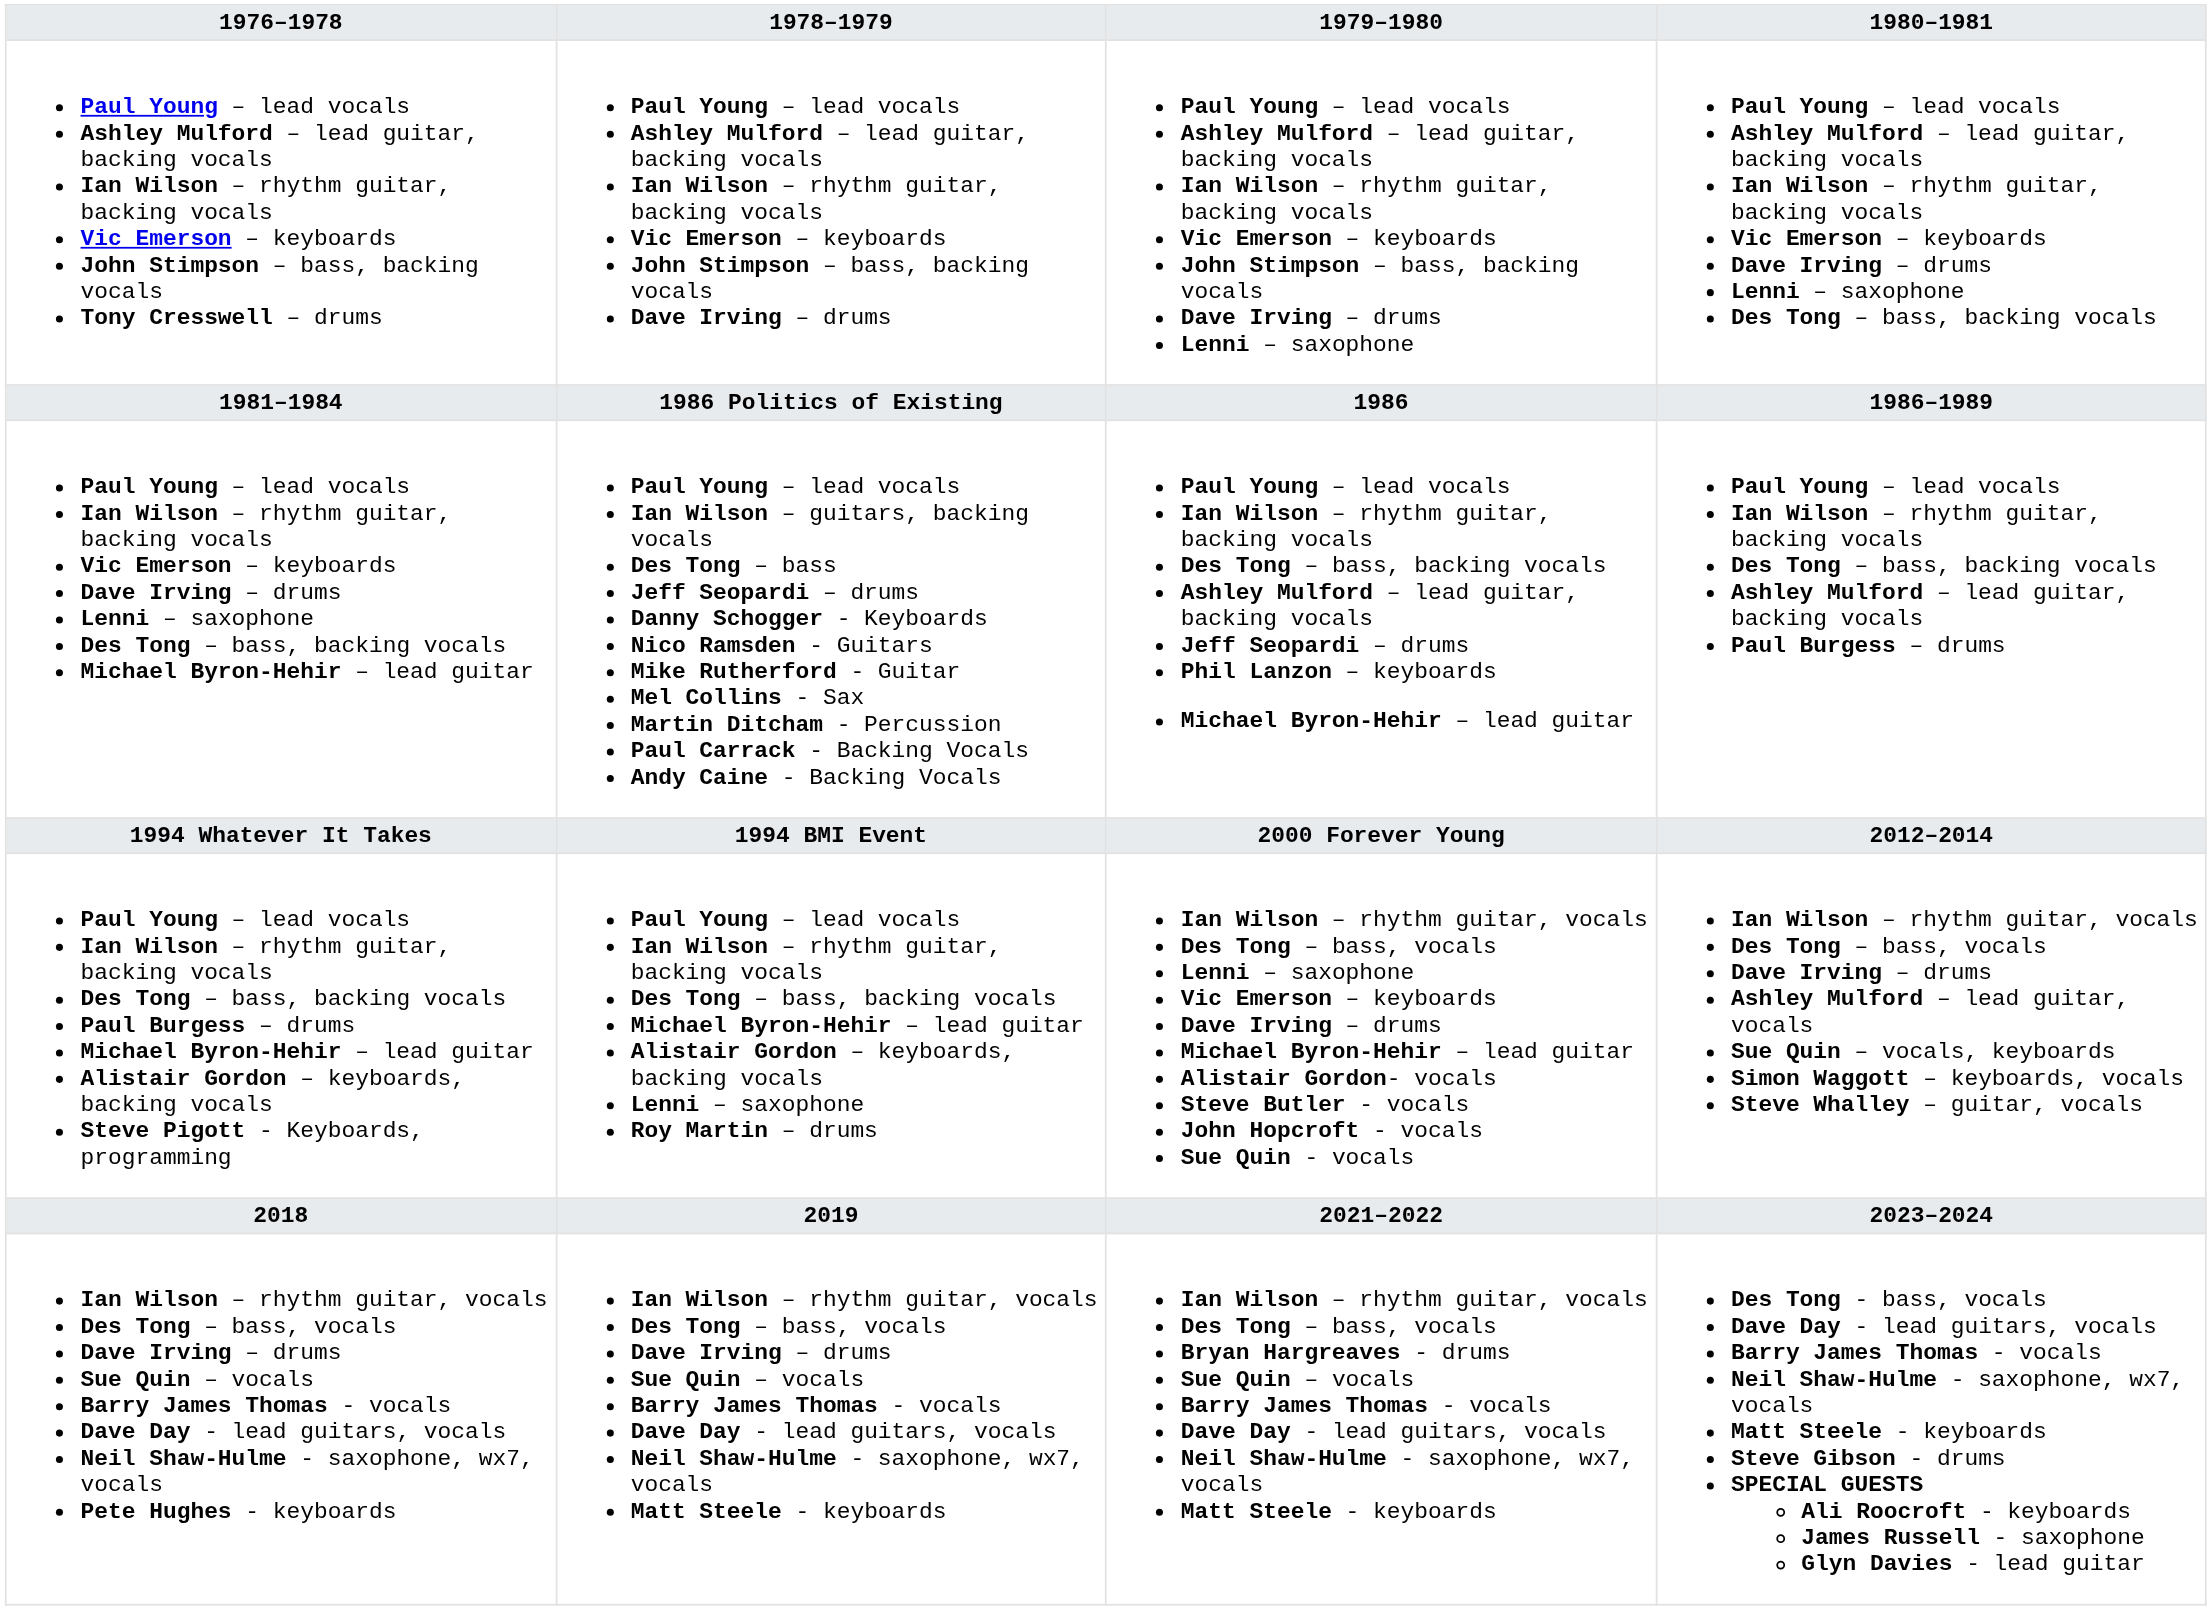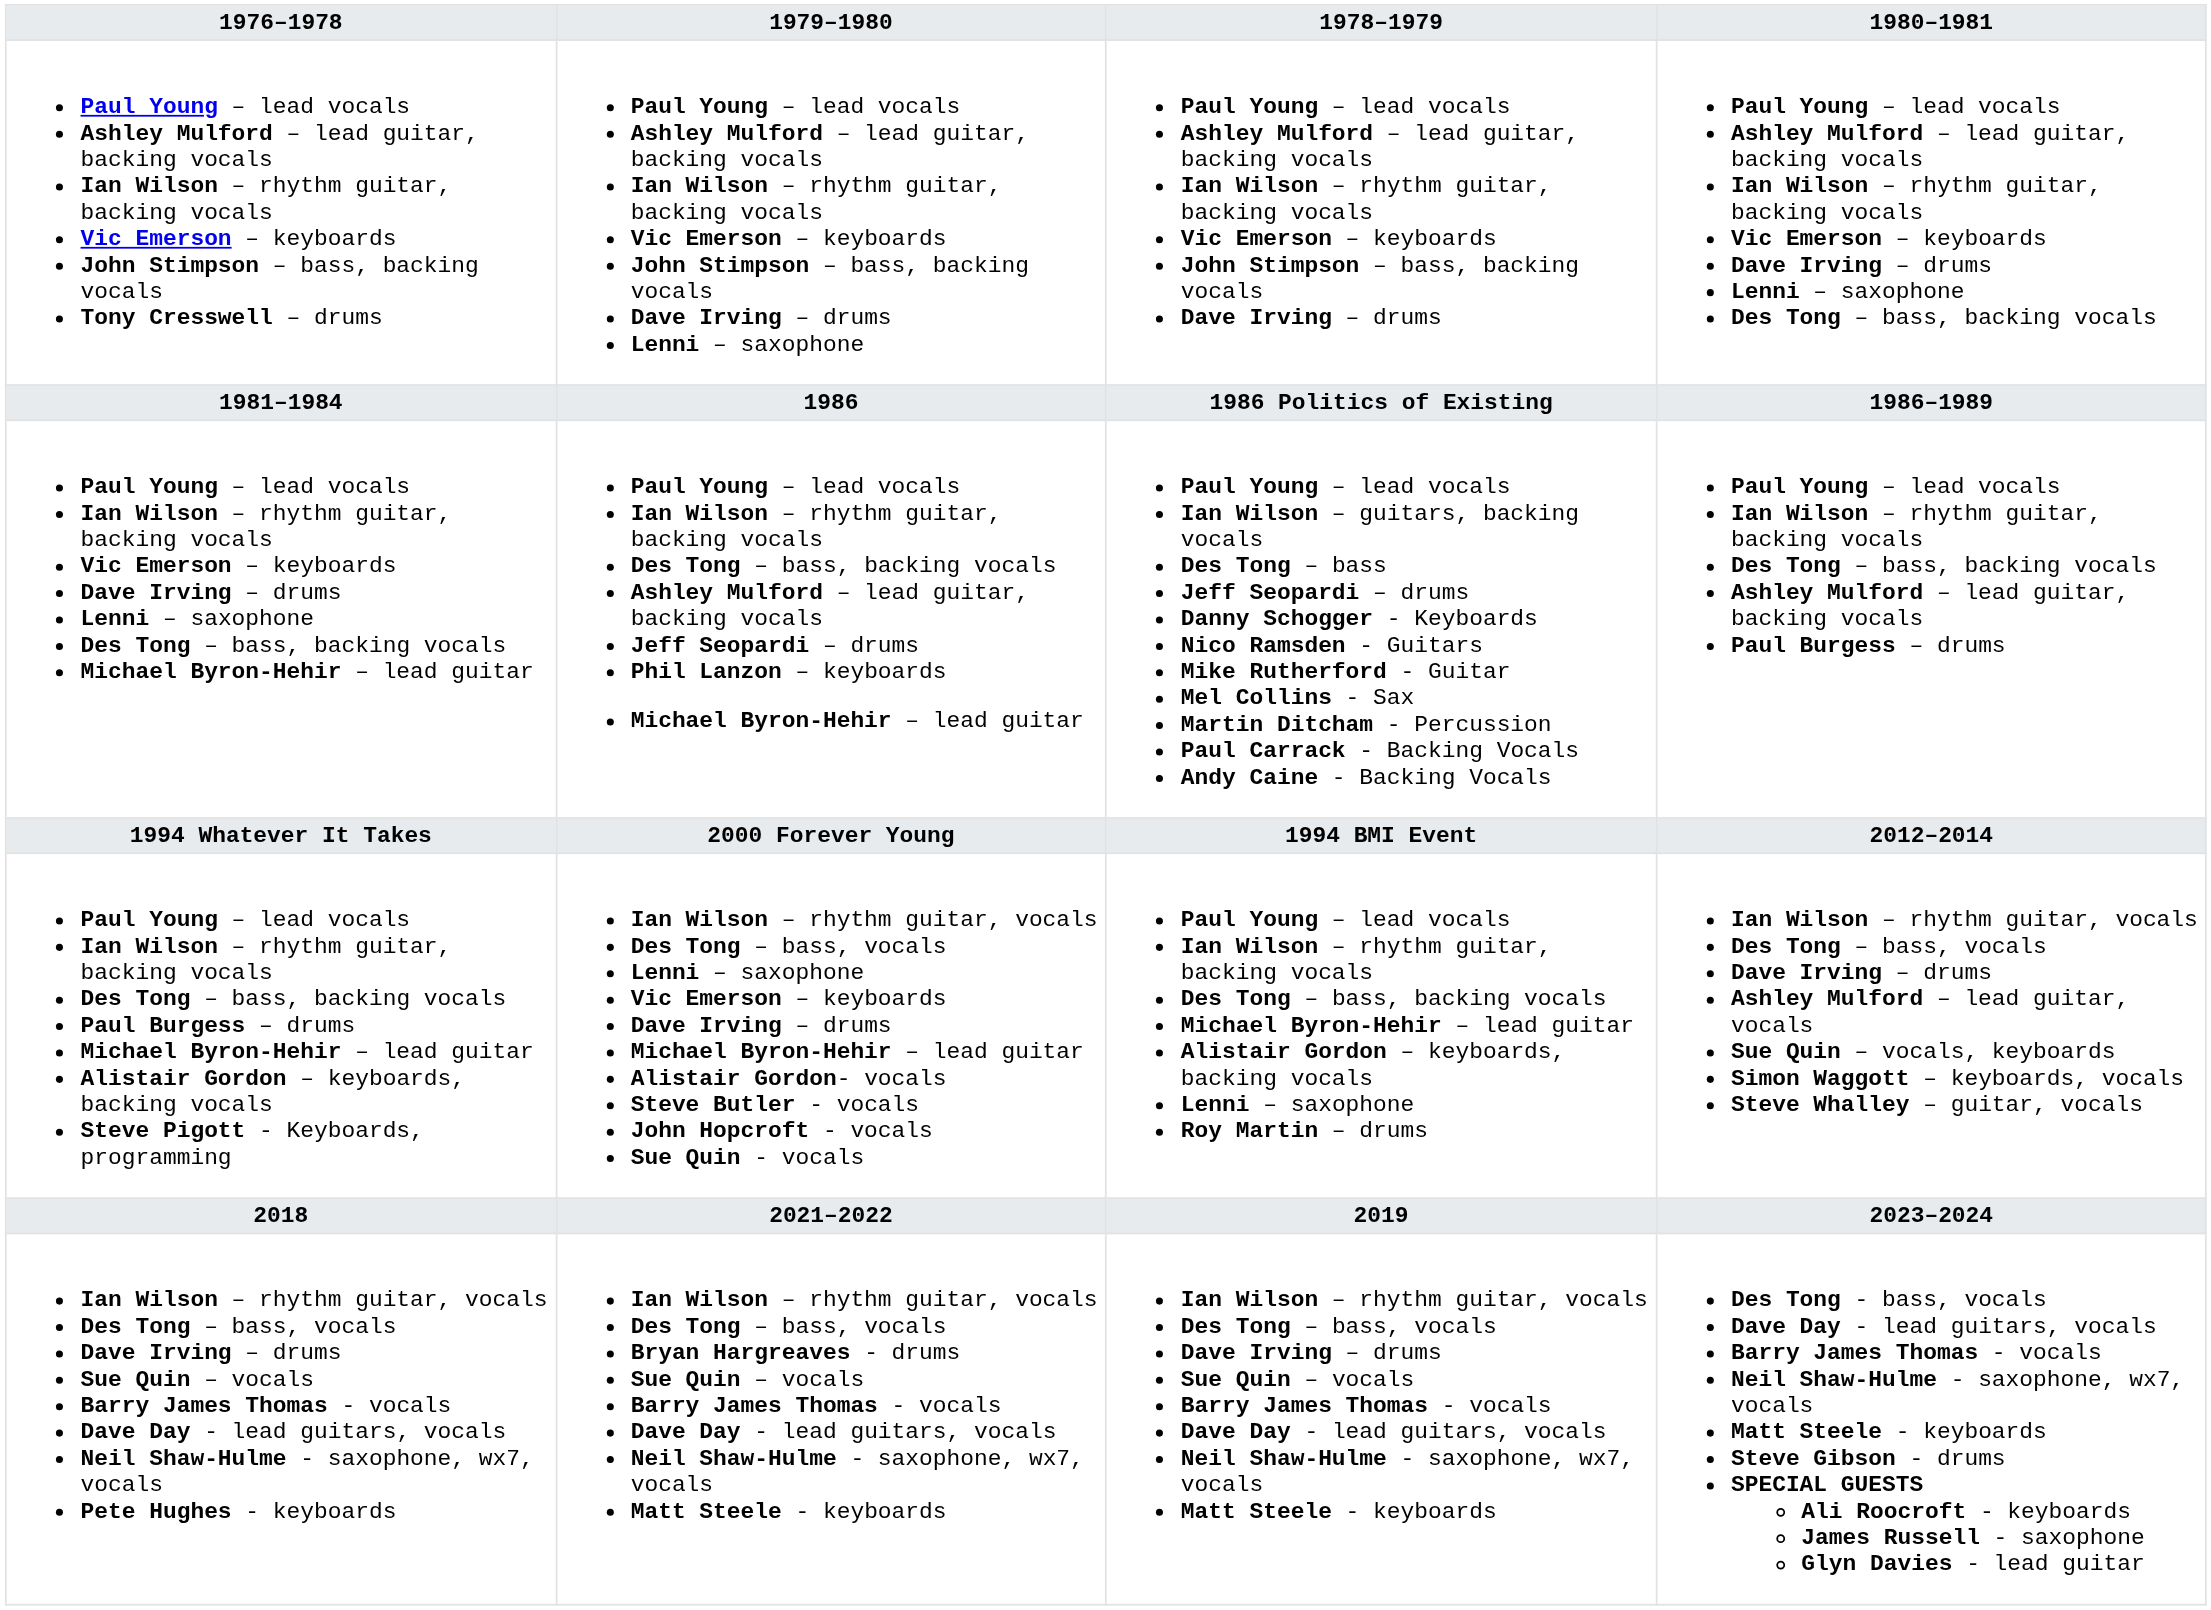columns swapped: (831, 22) <-> (1381, 22)
